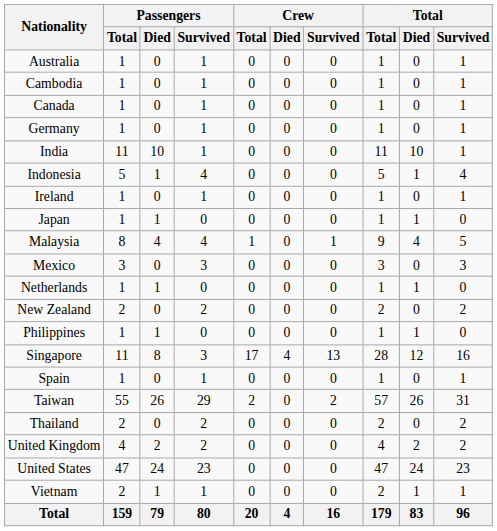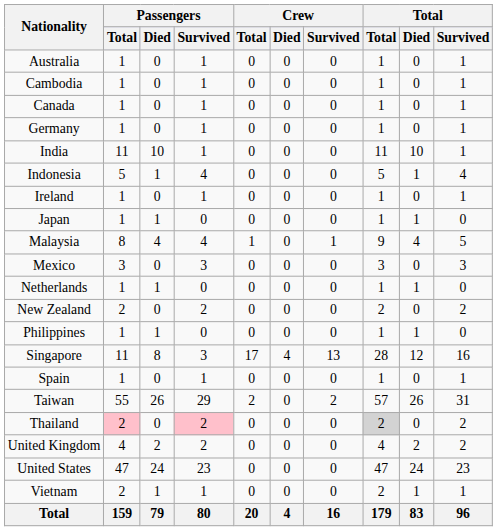(122, 423) no background -> (122, 423) pink background
(204, 423) no background -> (204, 423) pink background
(381, 423) no background -> (381, 423) lightgrey background
